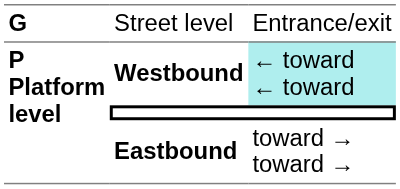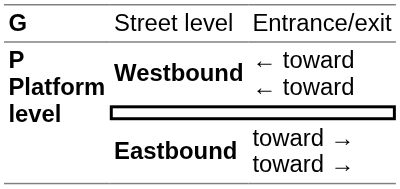(303, 73) paleturquoise background -> (303, 73) no background
